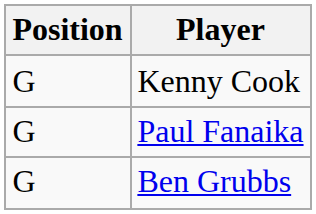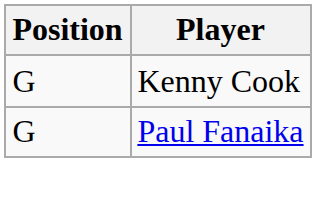- row: (214, 182)
